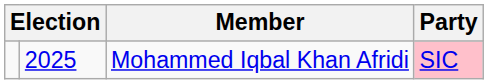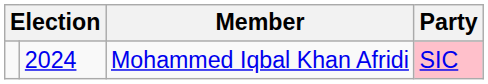(51, 59) 2025 -> (51, 59) 2024
